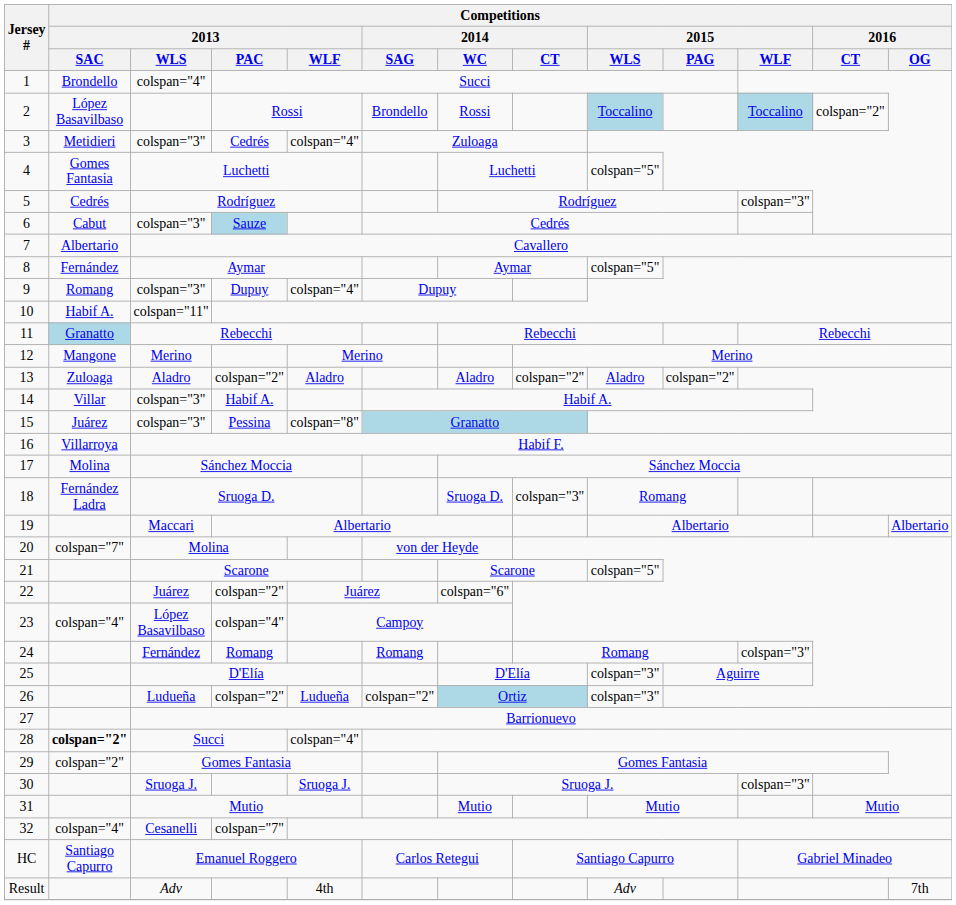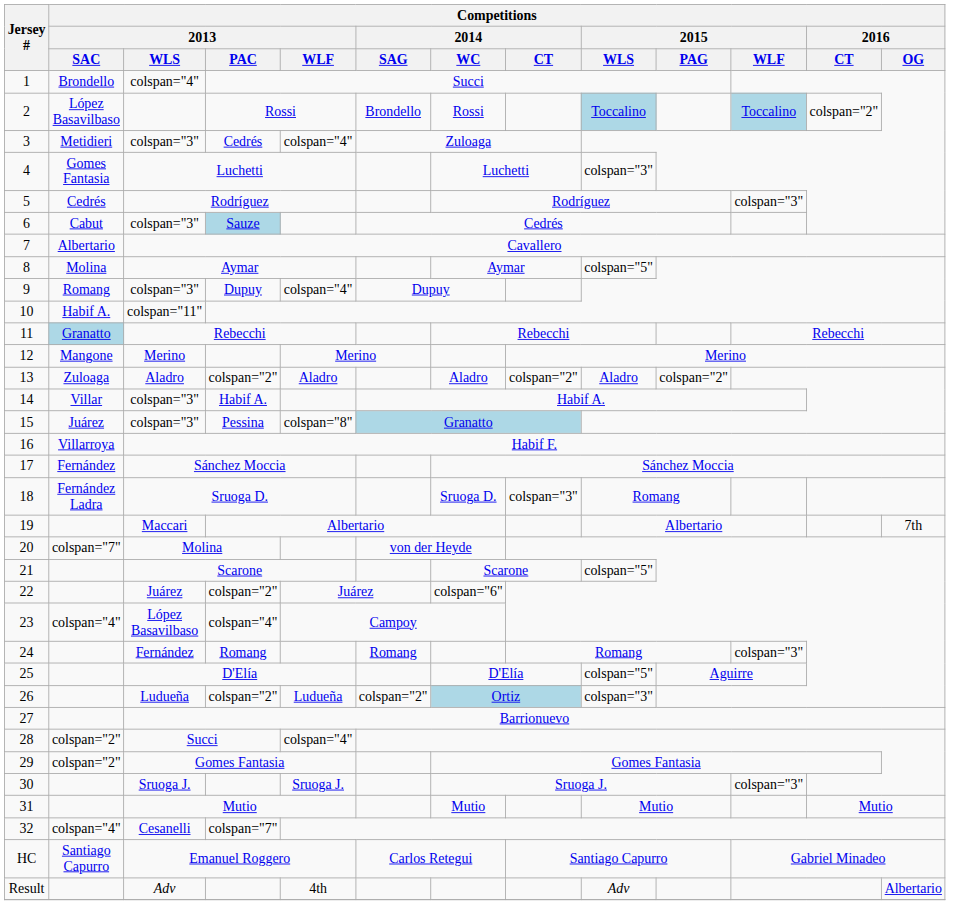(625, 171) colspan="5" -> (619, 171) colspan="3"
(90, 267) Fernández -> (86, 267) Molina
(90, 466) Molina -> (86, 466) Fernández
(920, 526) Albertario -> (913, 526) 7th
(625, 674) colspan="3" -> (619, 674) colspan="5"
(90, 740) bold -> (86, 740) normal
(920, 888) 7th -> (913, 888) Albertario
